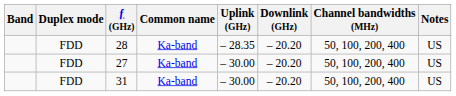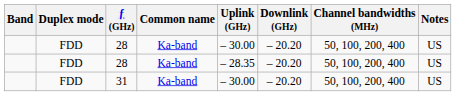(238, 44) – 28.35 -> (238, 44) – 30.00
(122, 63) 27 -> (122, 63) 28
(238, 63) – 30.00 -> (238, 63) – 28.35
